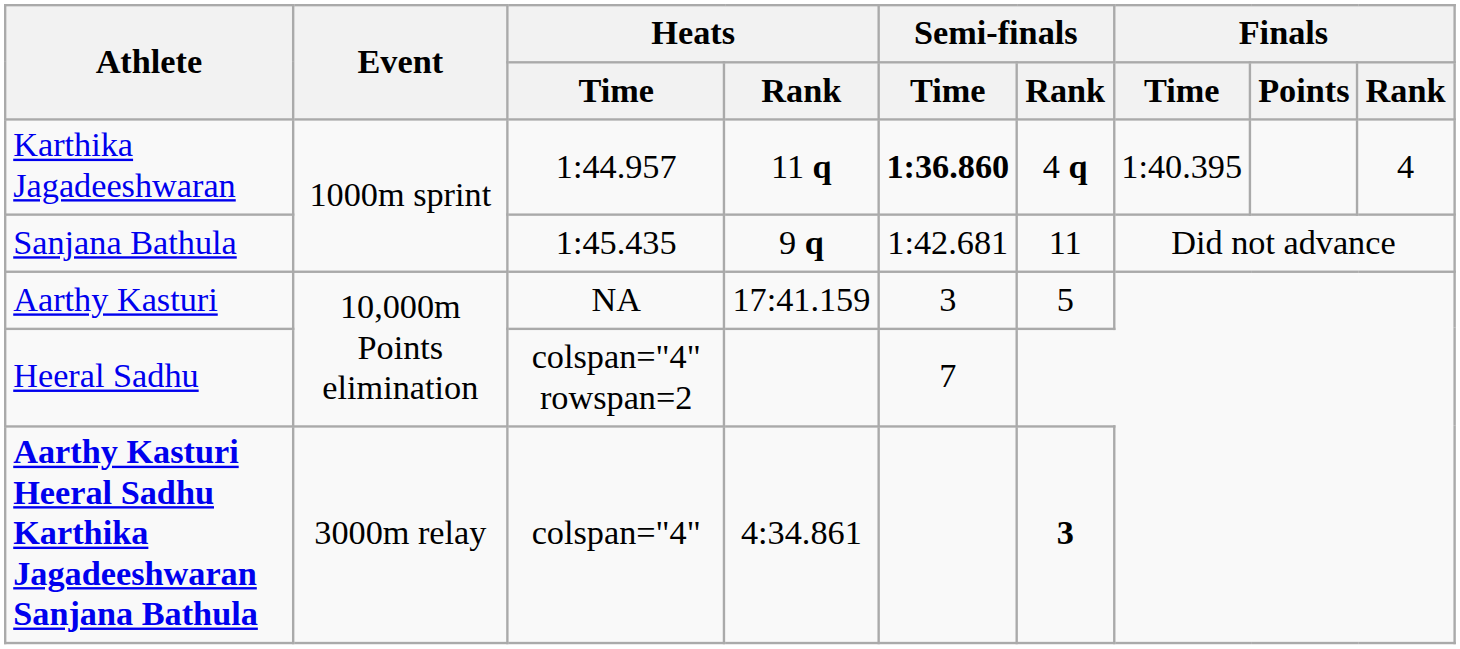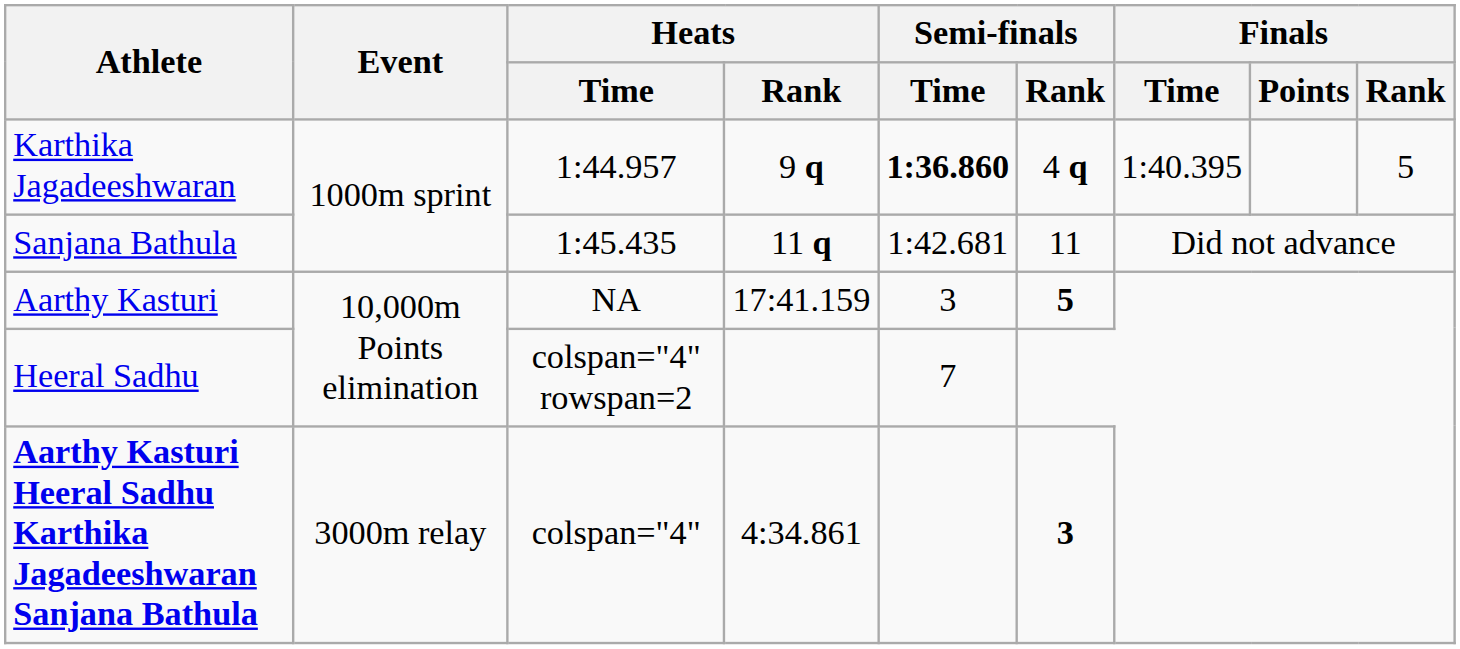(801, 166) 11 q -> (801, 166) 9 q
(1406, 166) 4 -> (1406, 166) 5
(801, 243) 9 q -> (801, 243) 11 q
(1065, 299) normal -> (1065, 299) bold
